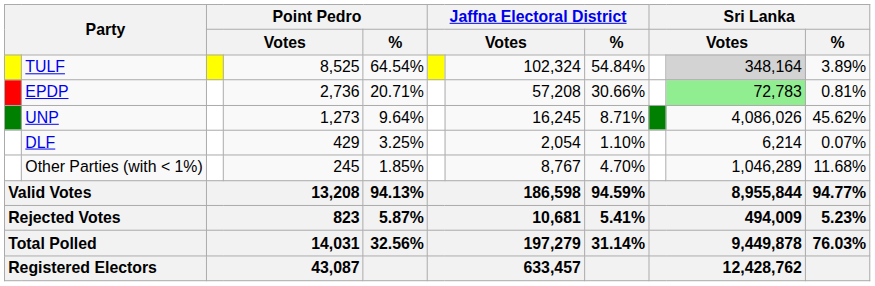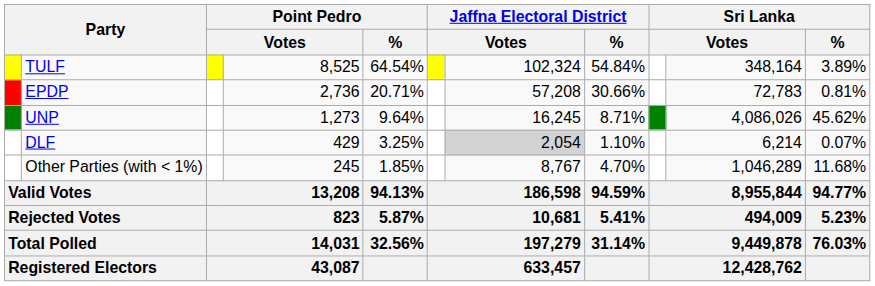(773, 67) lightgrey background -> (773, 67) no background
(778, 92) lightgreen background -> (778, 92) no background
(561, 142) no background -> (561, 142) lightgrey background
